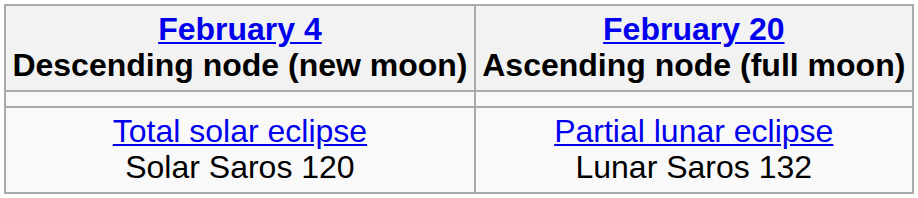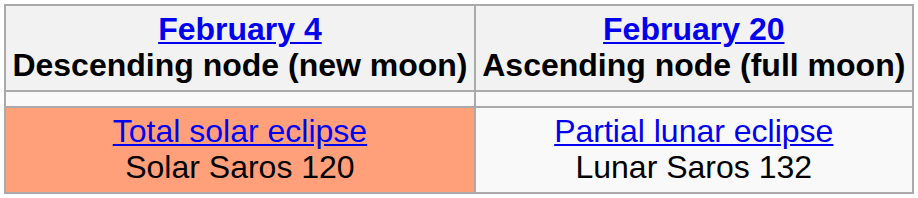(240, 149) no background -> (240, 149) lightsalmon background
